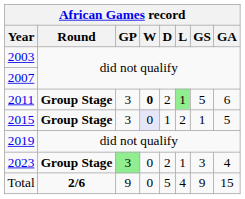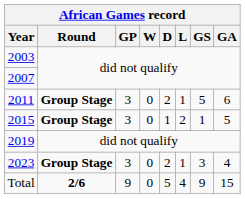(150, 99) bold -> (150, 99) normal
(183, 99) lightgreen background -> (183, 99) no background
(150, 120) lavender background -> (150, 120) no background
(128, 162) lightgreen background -> (128, 162) no background
